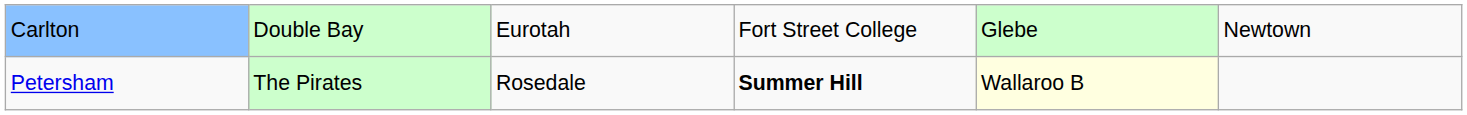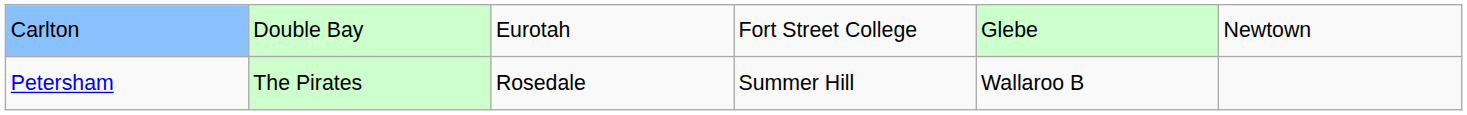(801, 83) bold -> (796, 83) normal
(1033, 83) lightyellow background -> (1033, 83) no background
